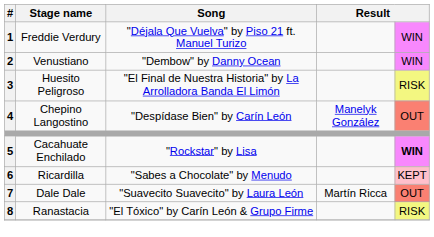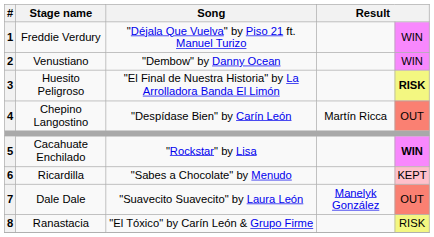(412, 85) normal -> (412, 85) bold
(356, 115) Manelyk González -> (356, 115) Martín Ricca
(356, 193) Martín Ricca -> (356, 199) Manelyk González
